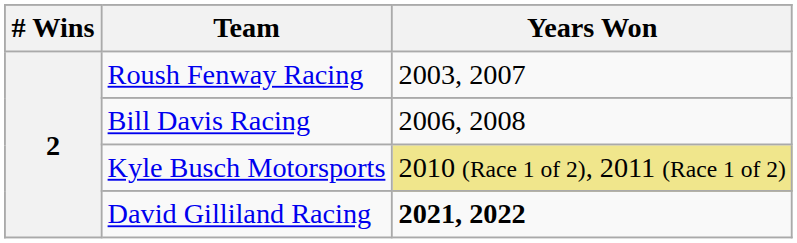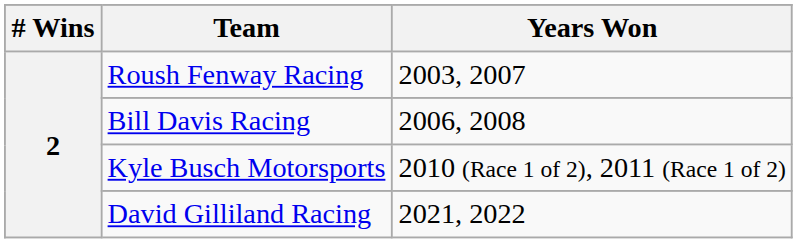(592, 167) khaki background -> (592, 167) no background
(462, 214) bold -> (462, 214) normal
